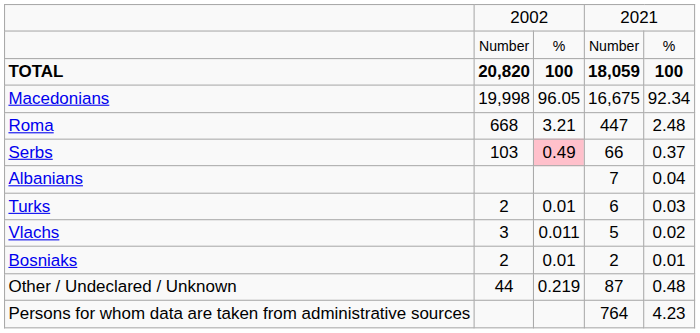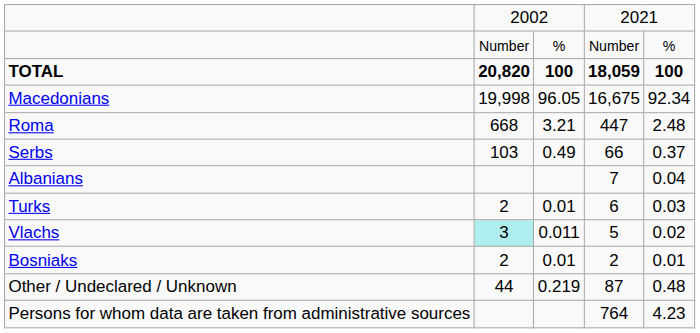(559, 152) pink background -> (559, 152) no background
(504, 233) no background -> (504, 233) paleturquoise background
